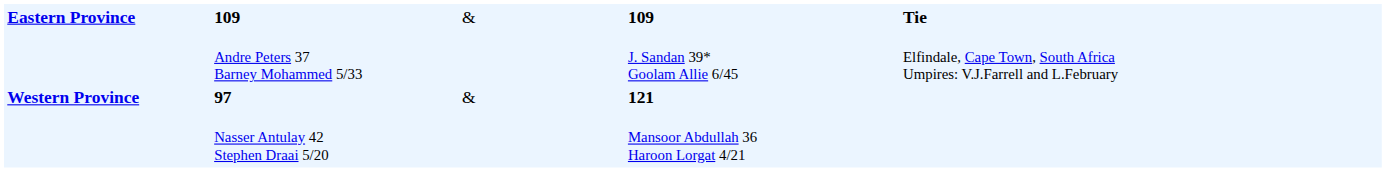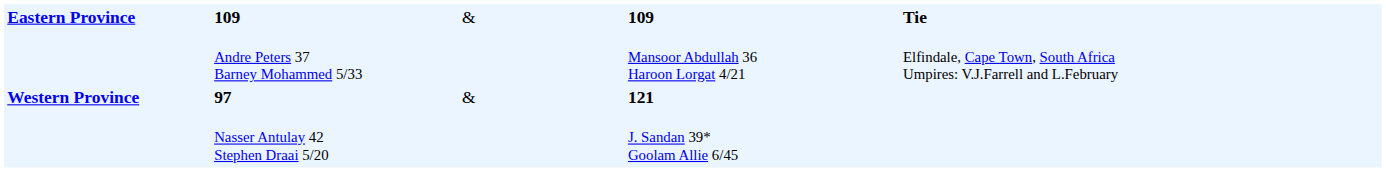(683, 66) J. Sandan 39* Goolam Allie 6/45 -> (693, 66) Mansoor Abdullah 36 Haroon Lorgat 4/21
(693, 146) Mansoor Abdullah 36 Haroon Lorgat 4/21 -> (683, 146) J. Sandan 39* Goolam Allie 6/45
